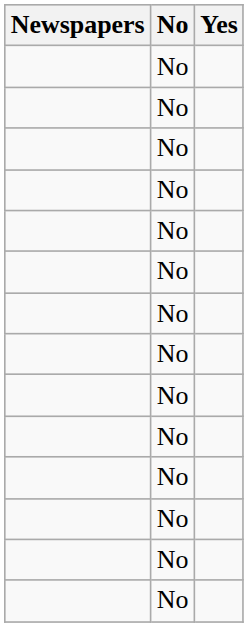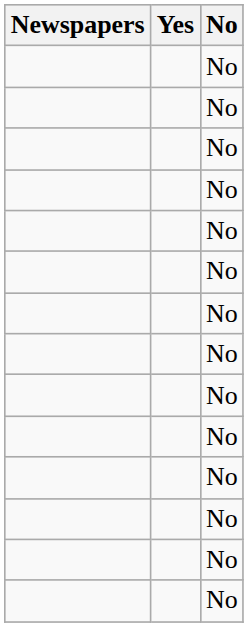columns swapped: (219, 25) <-> (173, 25)
